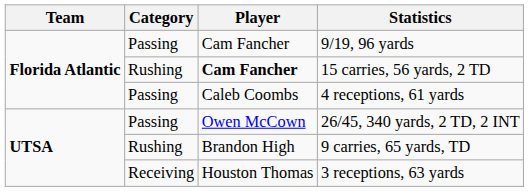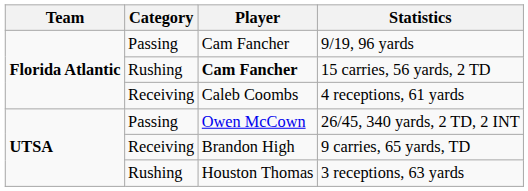(153, 95) Passing -> (161, 95) Receiving
(155, 147) Rushing -> (161, 147) Receiving
(161, 173) Receiving -> (155, 173) Rushing
